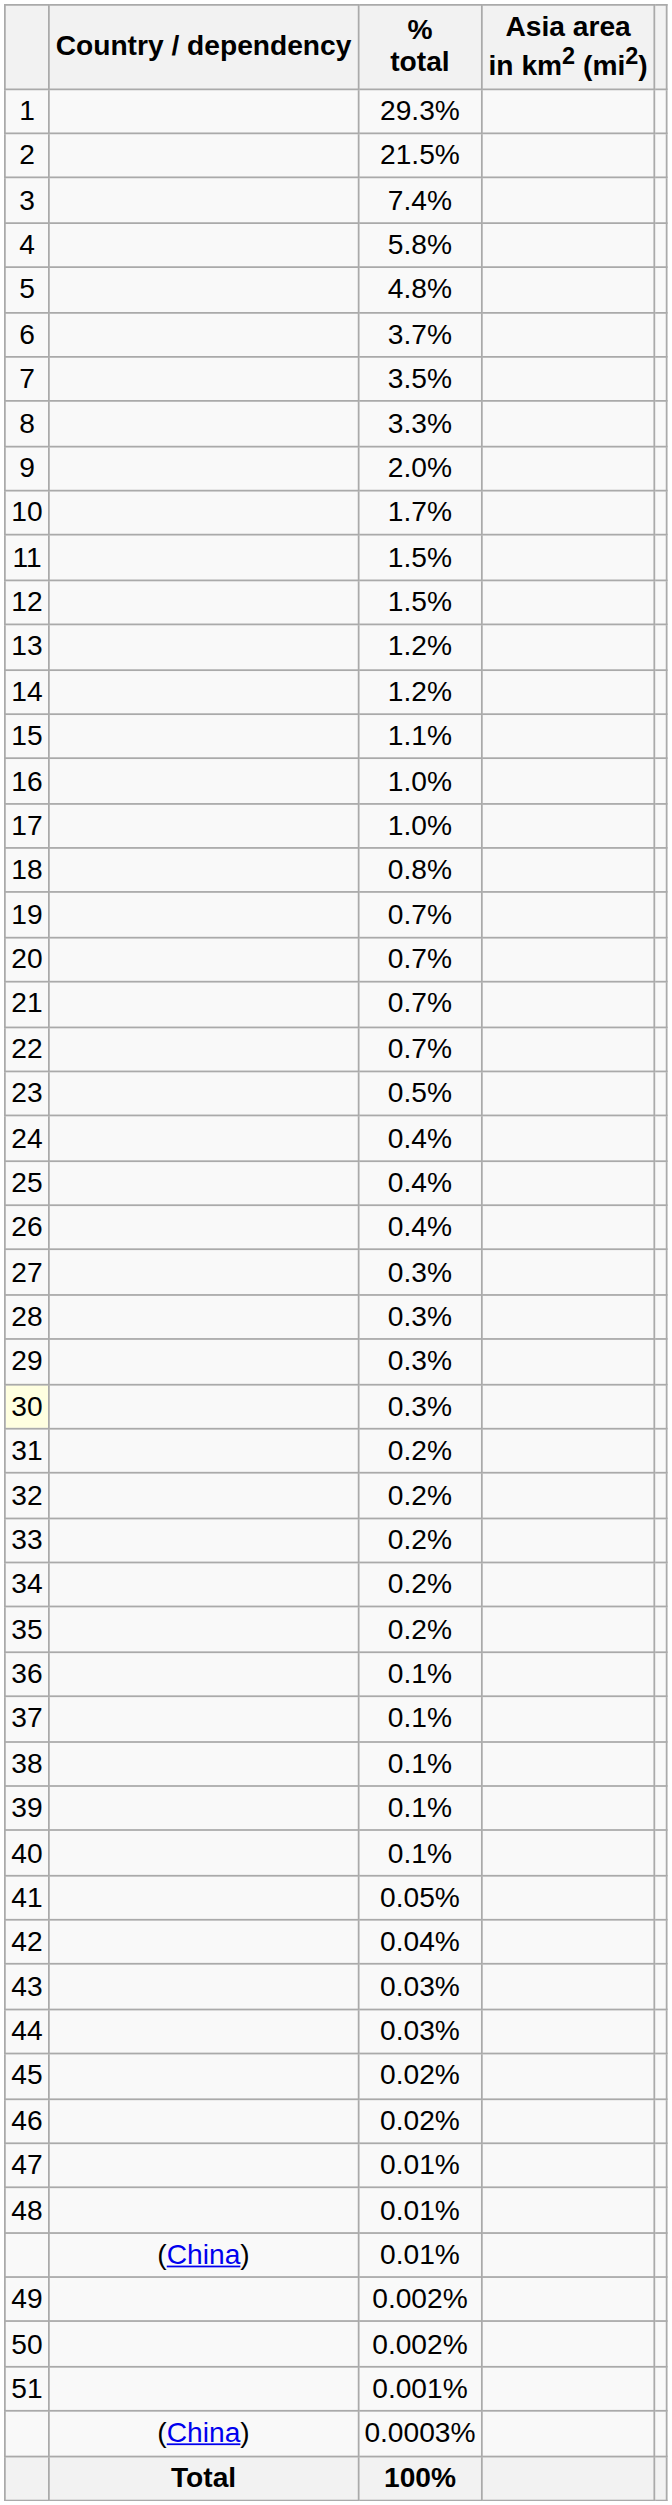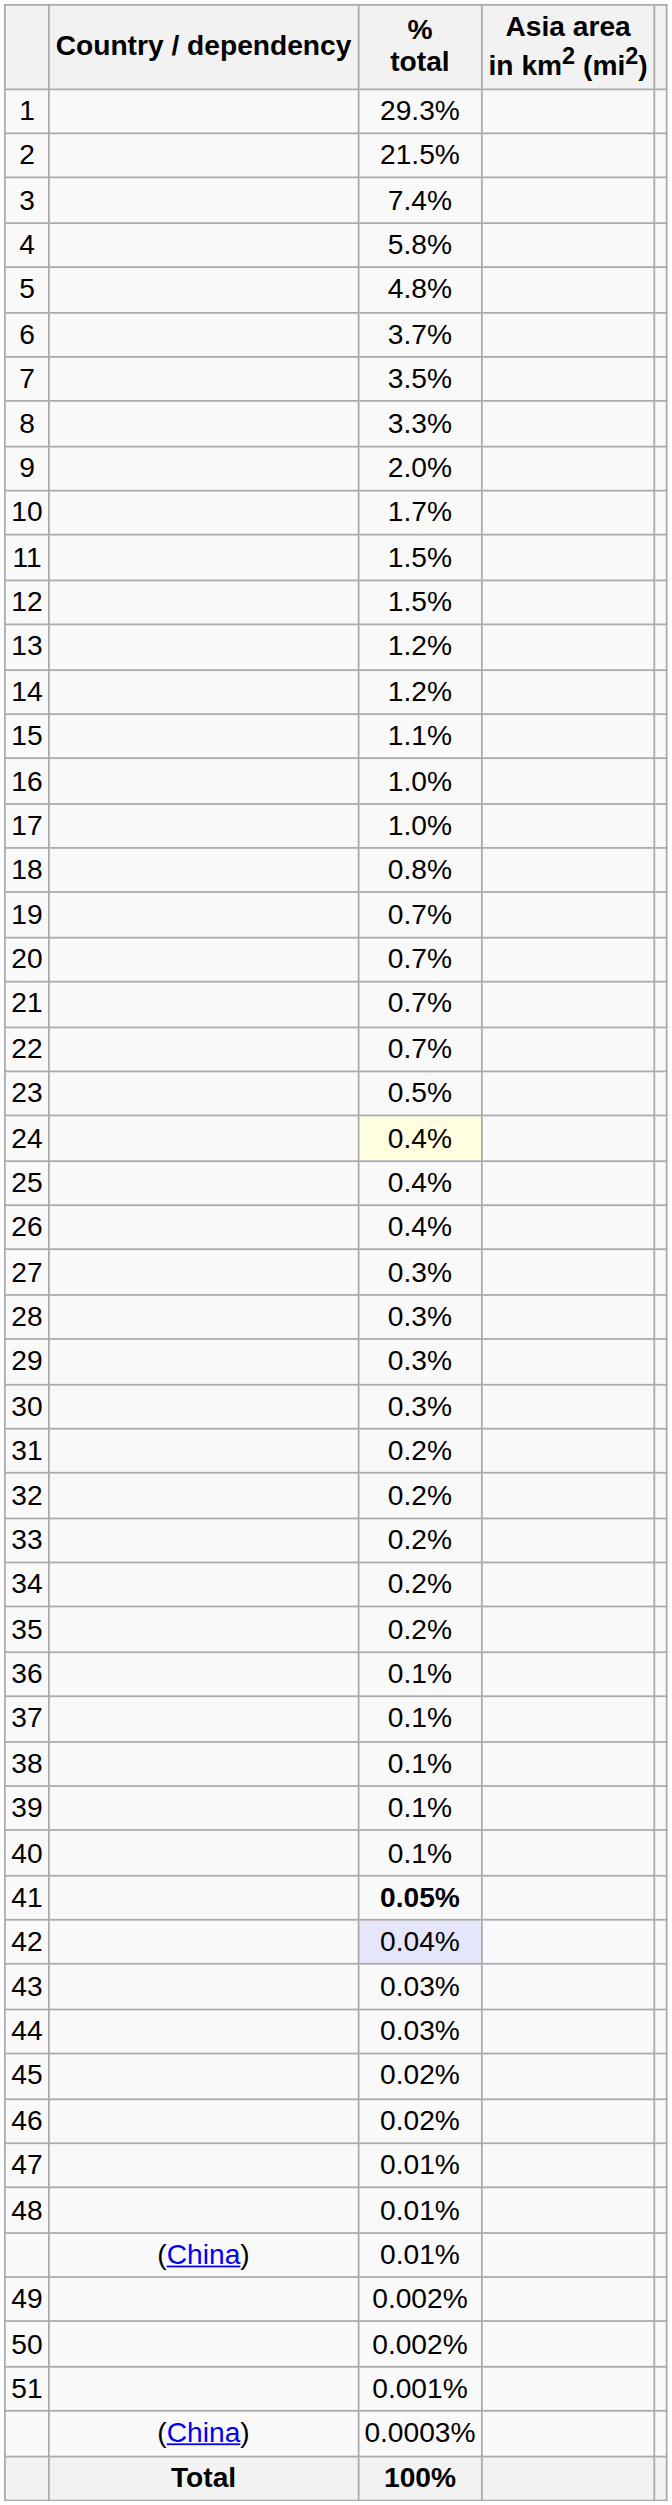(420, 1137) no background -> (420, 1137) lightyellow background
(27, 1405) lightyellow background -> (27, 1405) no background
(420, 1897) normal -> (420, 1897) bold
(420, 1941) no background -> (420, 1941) lavender background
